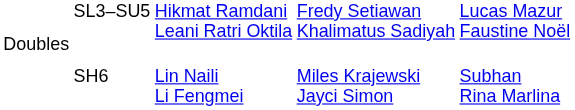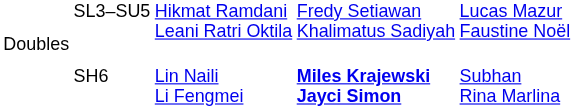(358, 86) normal -> (363, 86) bold
